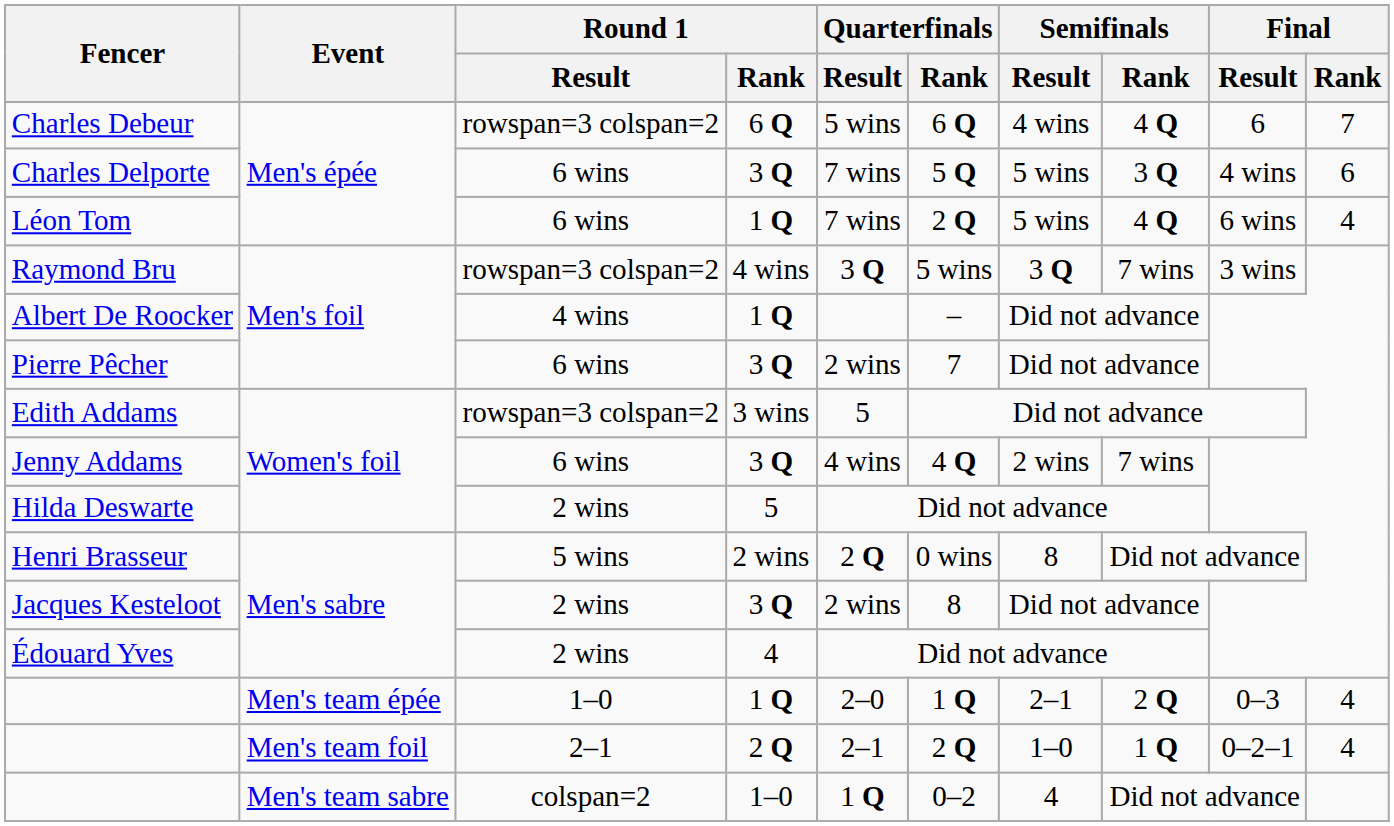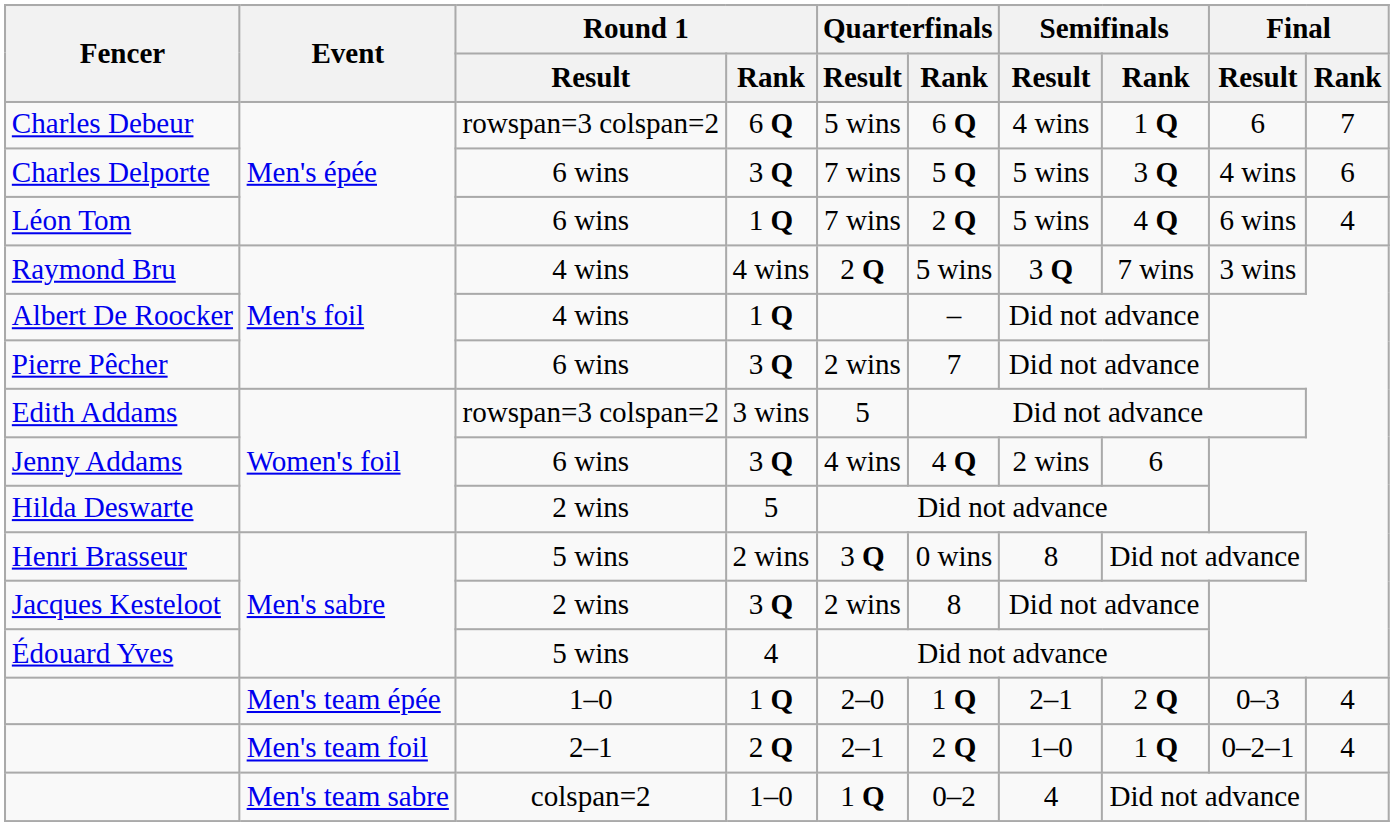(1156, 124) 4 Q -> (1156, 124) 1 Q
(591, 268) rowspan=3 colspan=2 -> (591, 268) 4 wins
(862, 268) 3 Q -> (862, 268) 2 Q
(1156, 460) 7 wins -> (1156, 460) 6
(862, 556) 2 Q -> (862, 556) 3 Q
(591, 652) 2 wins -> (591, 652) 5 wins
